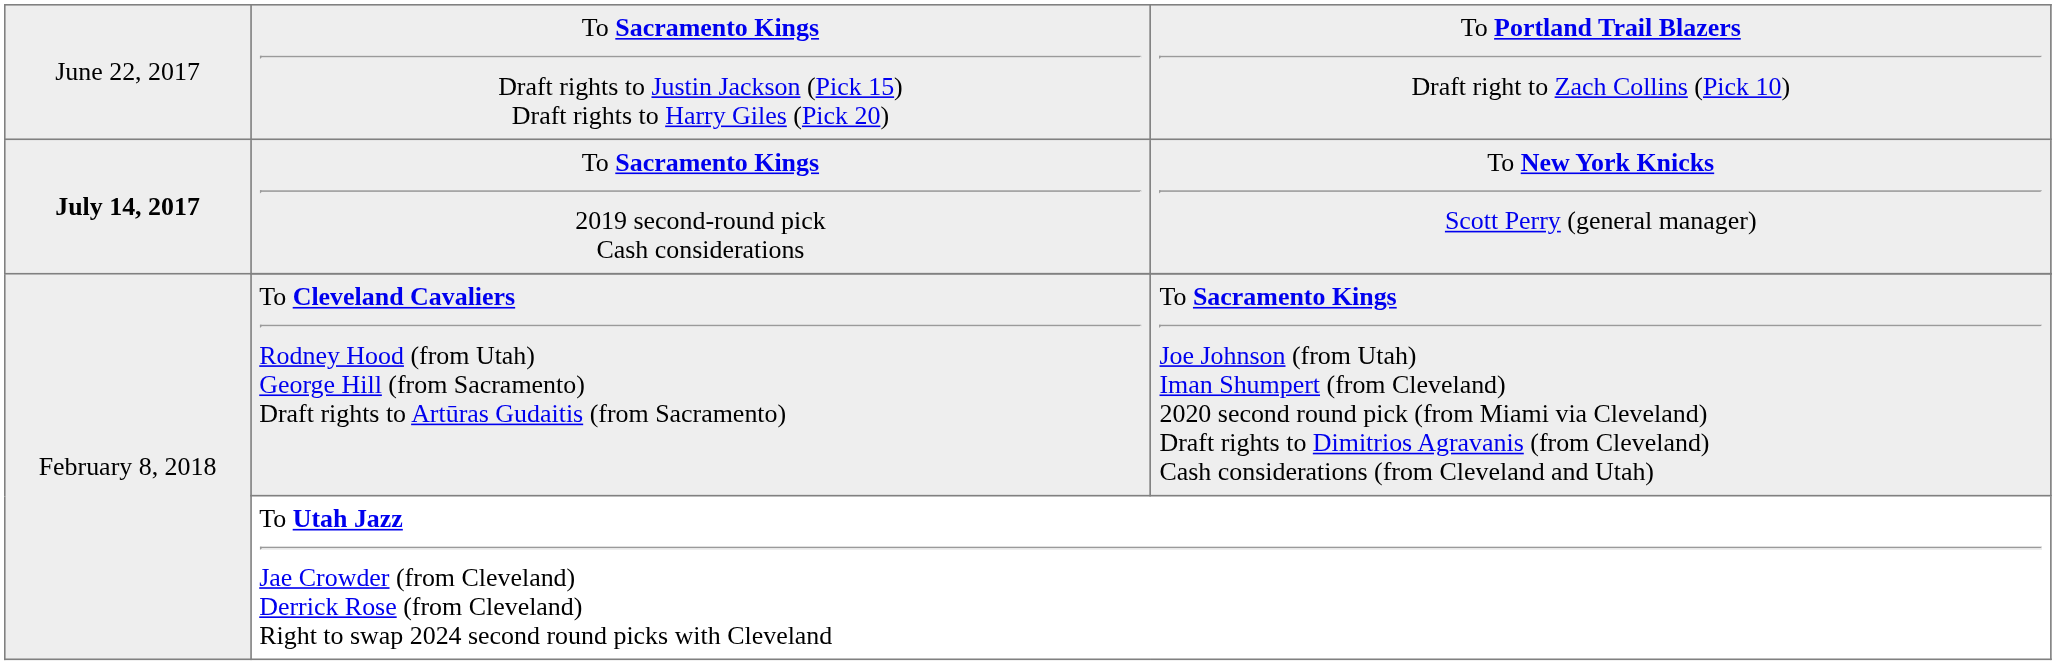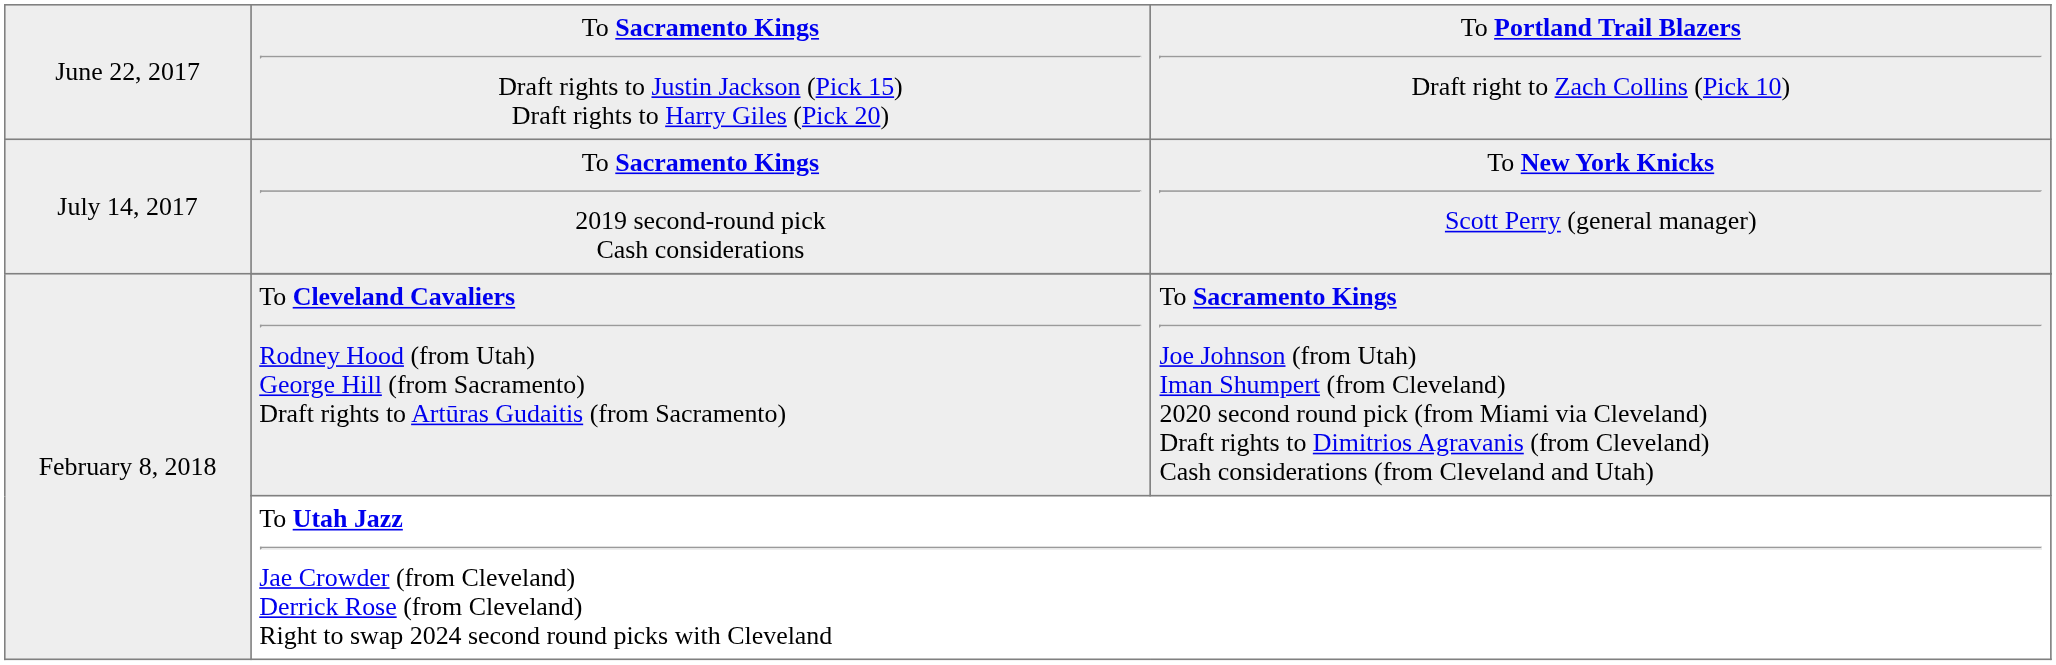(128, 206) bold -> (128, 206) normal
